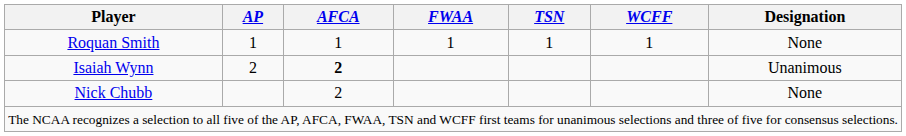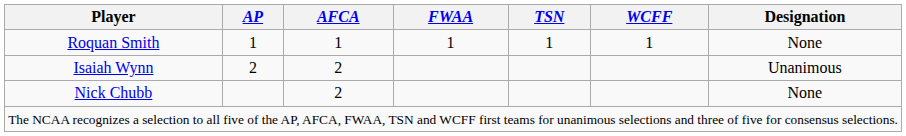(338, 67) bold -> (338, 67) normal
